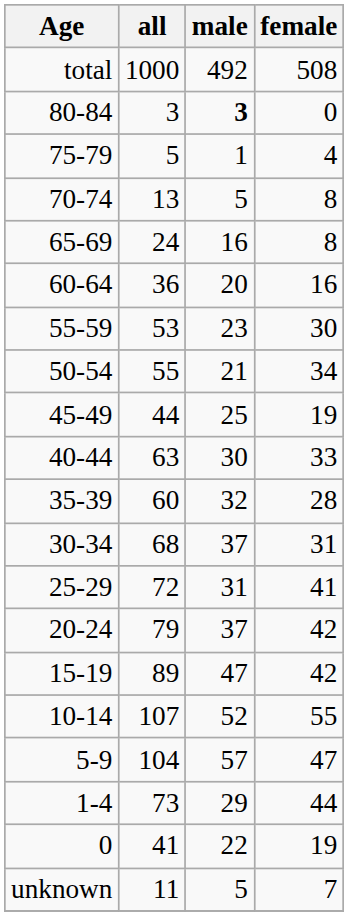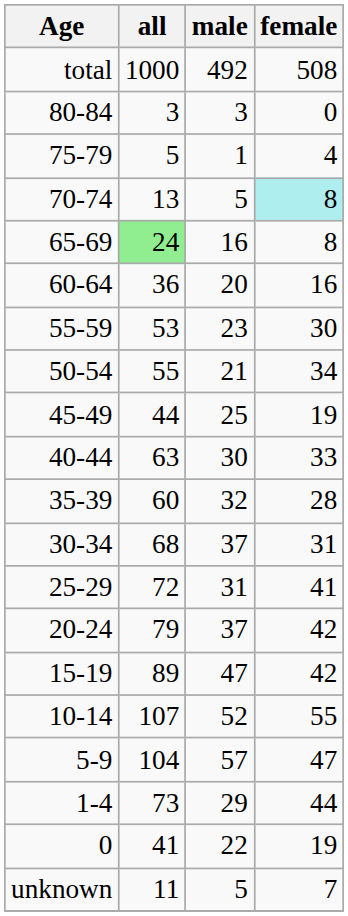(241, 112) bold -> (241, 112) normal
(331, 198) no background -> (331, 198) paleturquoise background
(166, 241) no background -> (166, 241) lightgreen background
